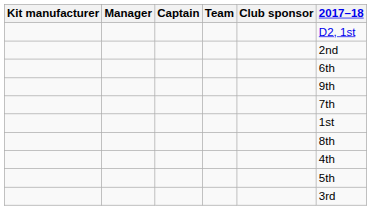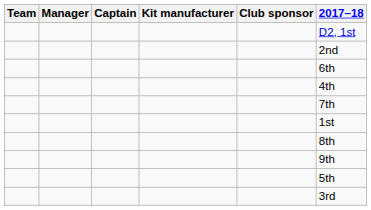columns swapped: (219, 13) <-> (53, 13)
(327, 86) 9th -> (327, 86) 4th
(327, 159) 4th -> (327, 159) 9th
